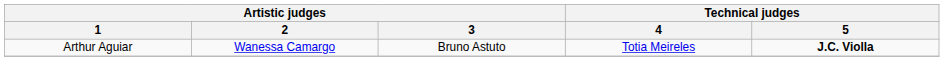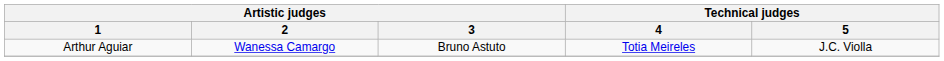(846, 47) bold -> (846, 47) normal
